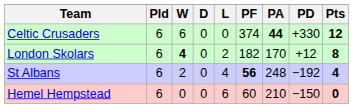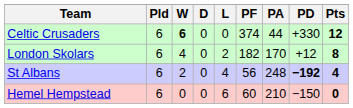(182, 34) normal -> (182, 34) bold
(276, 34) bold -> (276, 34) normal
(182, 53) bold -> (182, 53) normal
(249, 73) bold -> (249, 73) normal
(306, 73) normal -> (306, 73) bold
